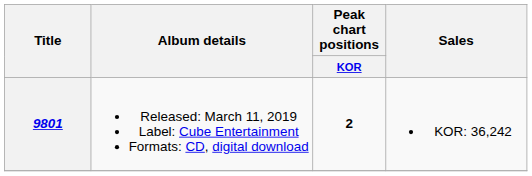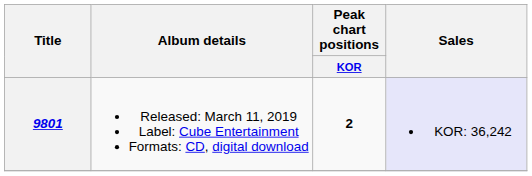(456, 132) no background -> (456, 132) lavender background
